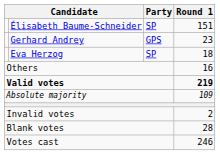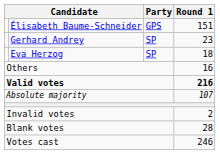(151, 26) SP -> (154, 26) GPS
(154, 40) GPS -> (151, 40) SP
(205, 82) 219 -> (205, 82) 216
(206, 96) 109 -> (206, 96) 107
